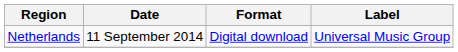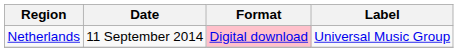(259, 36) no background -> (259, 36) pink background
